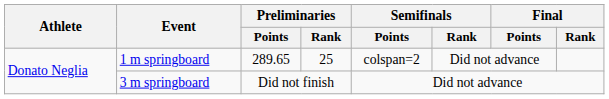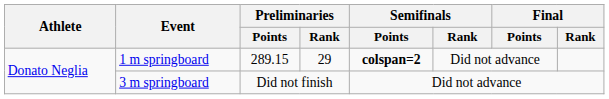(271, 60) 289.65 -> (270, 60) 289.15
(326, 60) 25 -> (325, 60) 29
(392, 60) normal -> (391, 60) bold
